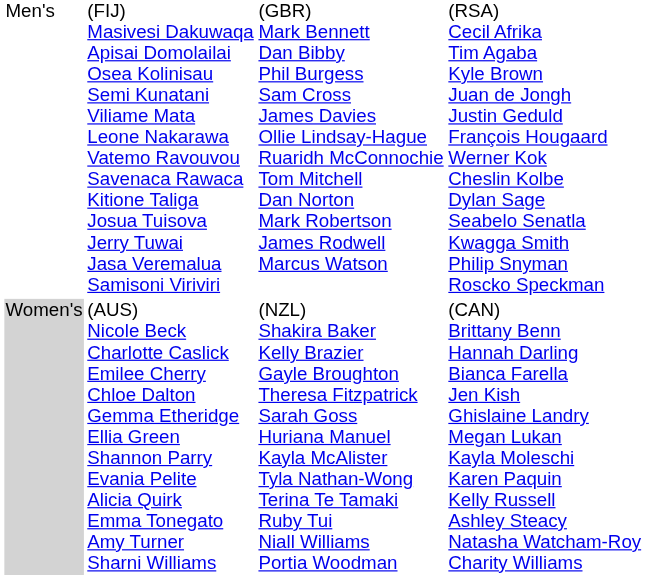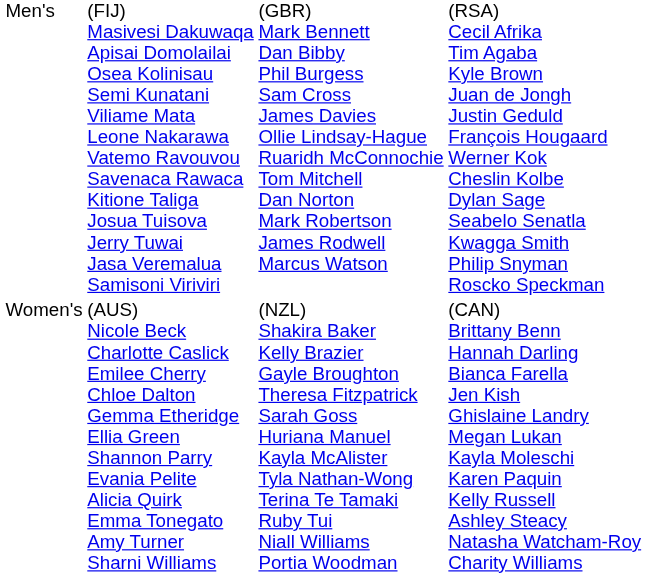(44, 310) lightgrey background -> (44, 310) no background
